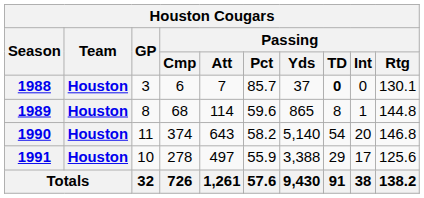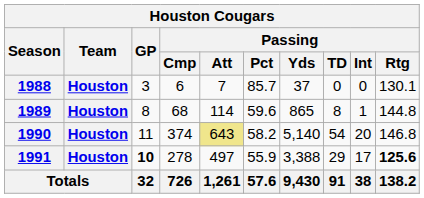(337, 87) bold -> (337, 87) normal
(222, 134) no background -> (222, 134) khaki background
(146, 157) normal -> (146, 157) bold
(398, 157) normal -> (398, 157) bold
